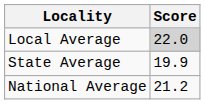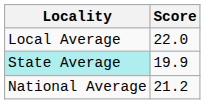(171, 40) lightgrey background -> (171, 40) no background
(64, 63) no background -> (64, 63) paleturquoise background
